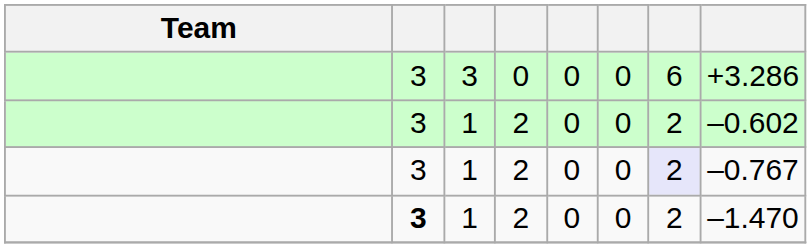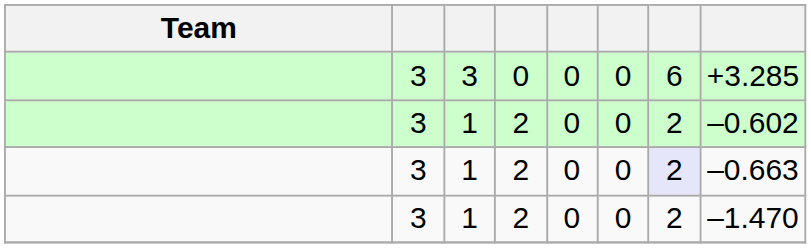(753, 75) +3.286 -> (753, 75) +3.285
(753, 170) –0.767 -> (753, 170) –0.663
(418, 218) bold -> (418, 218) normal
